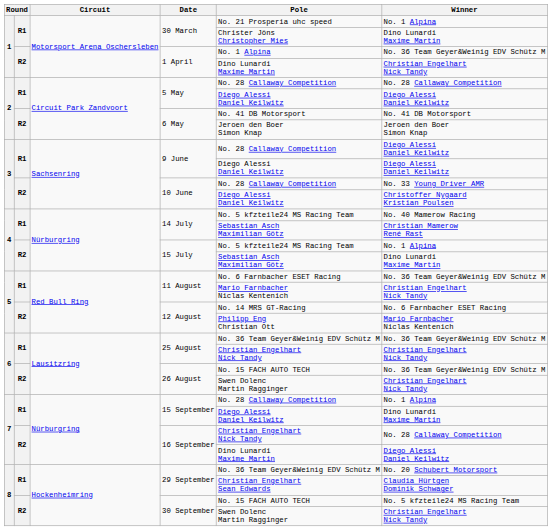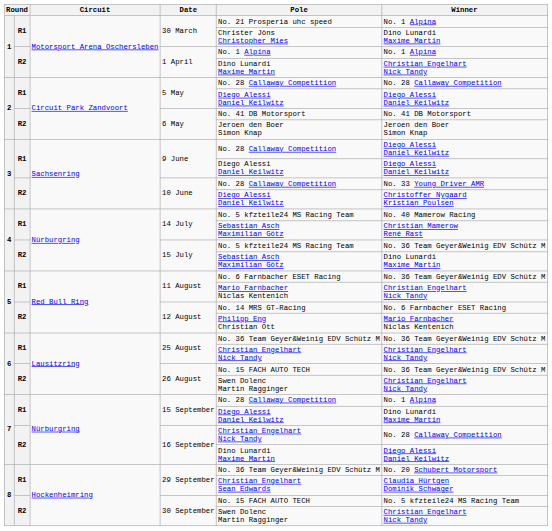(464, 53) No. 36 Team Geyer&Weinig EDV Schütz M -> (410, 53) No. 1 Alpina
(410, 246) No. 1 Alpina -> (464, 246) No. 36 Team Geyer&Weinig EDV Schütz M
